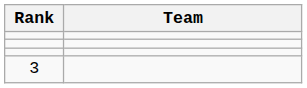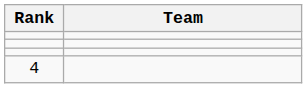(34, 69) 3 -> (34, 69) 4
